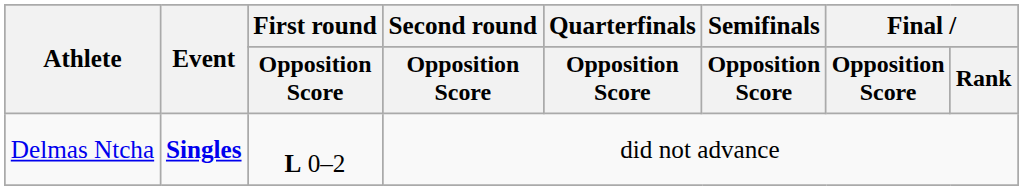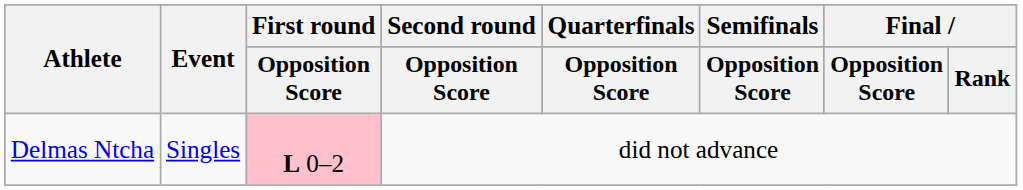(204, 149) bold -> (203, 149) normal
(315, 164) no background -> (314, 164) pink background
